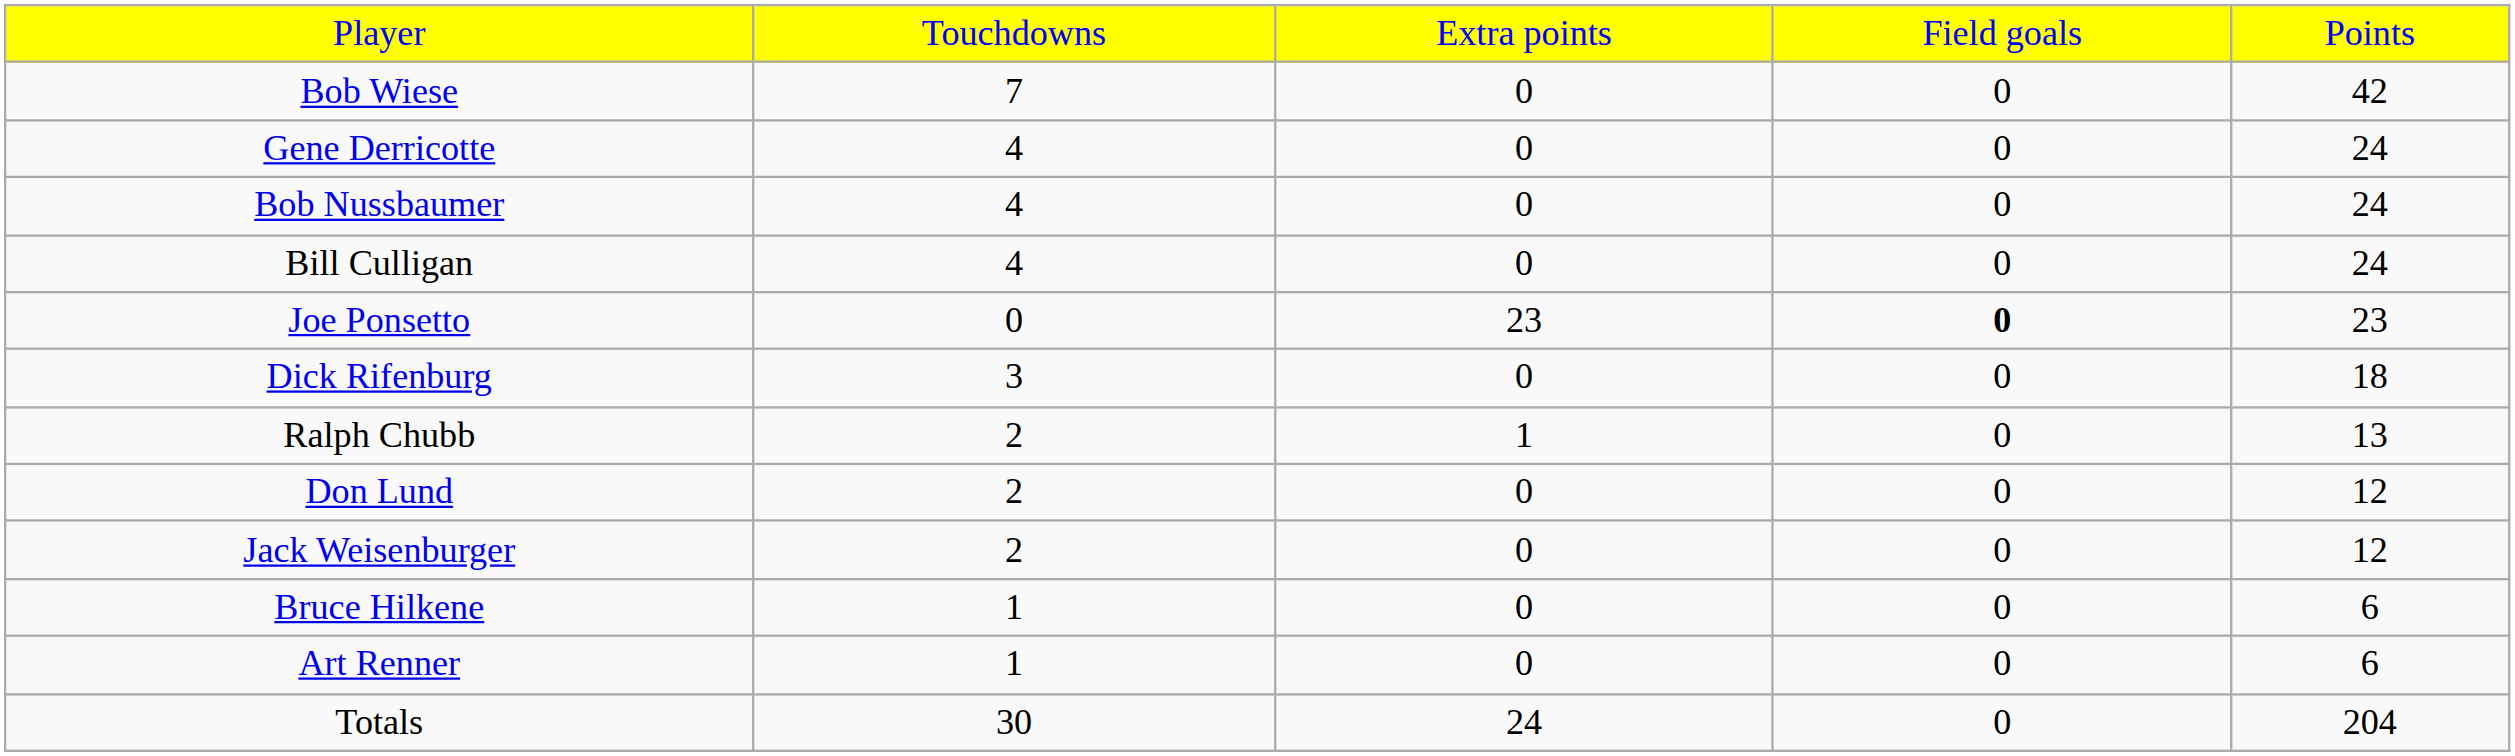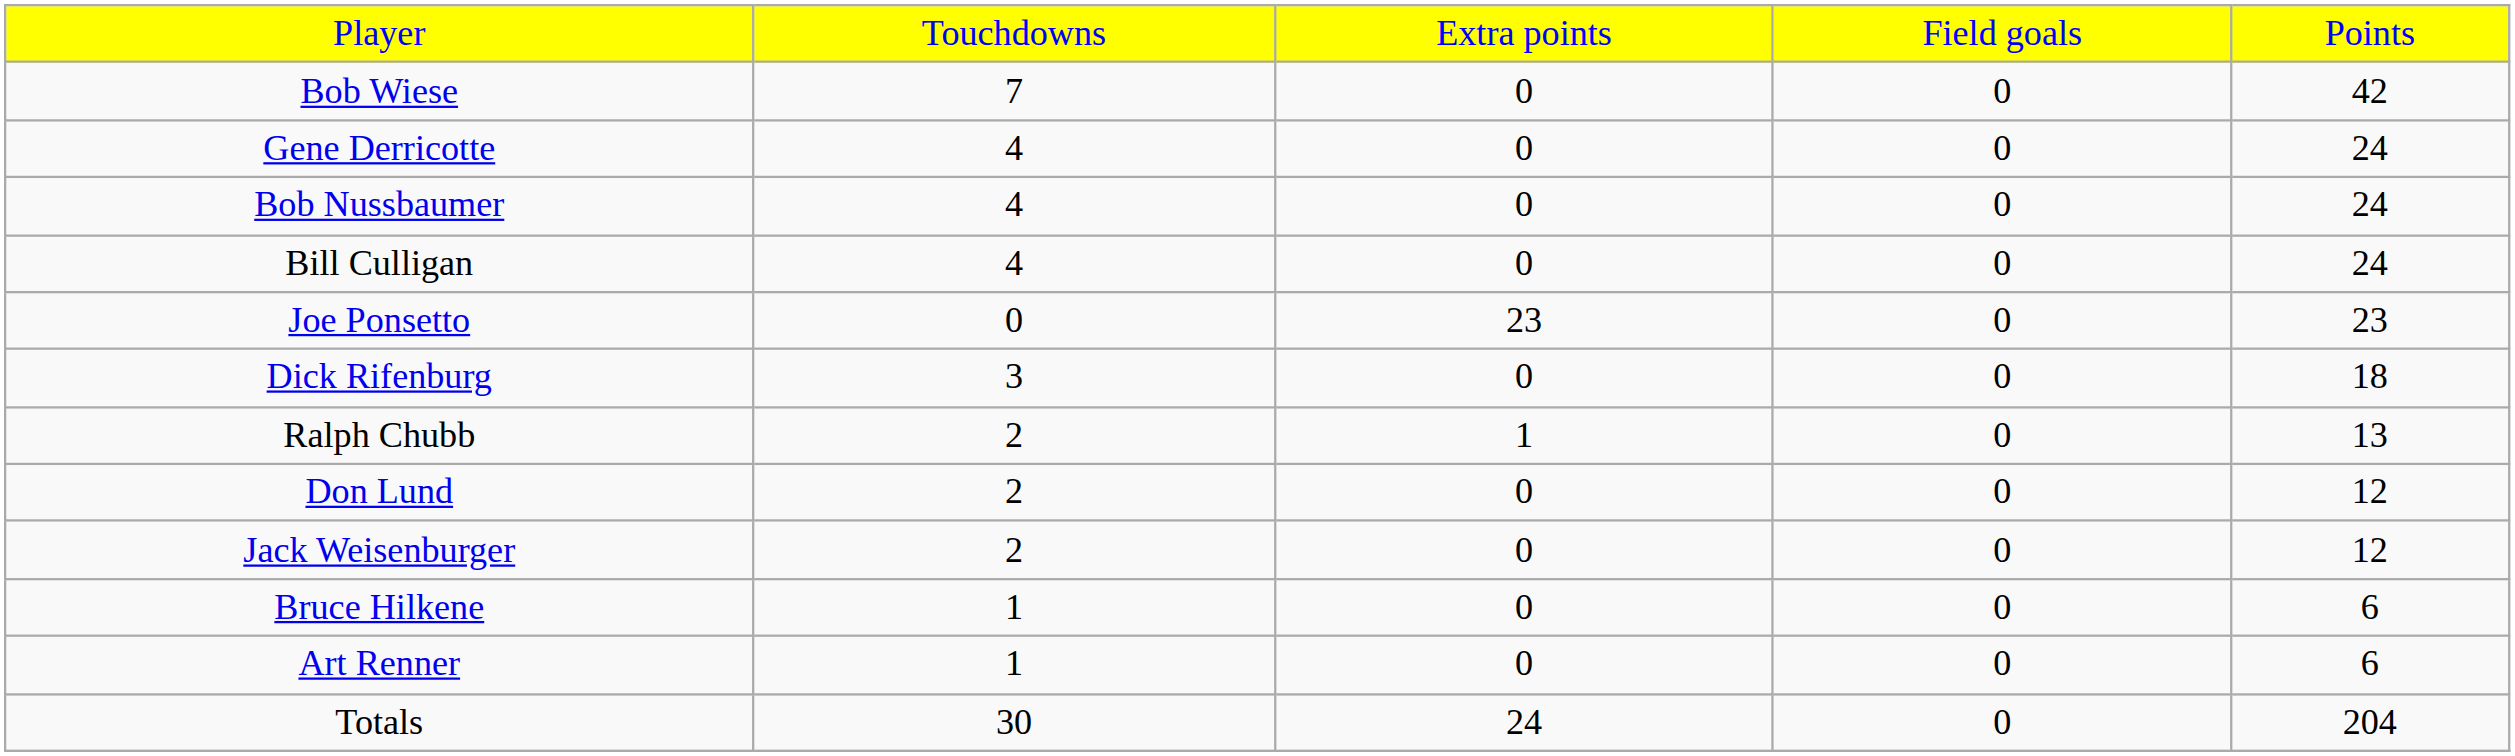(2002, 319) bold -> (2002, 319) normal
